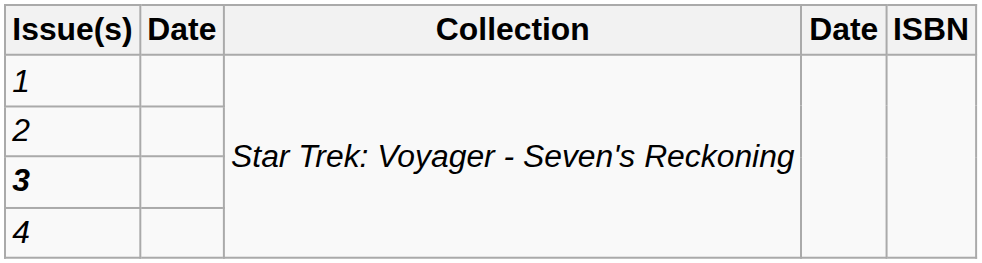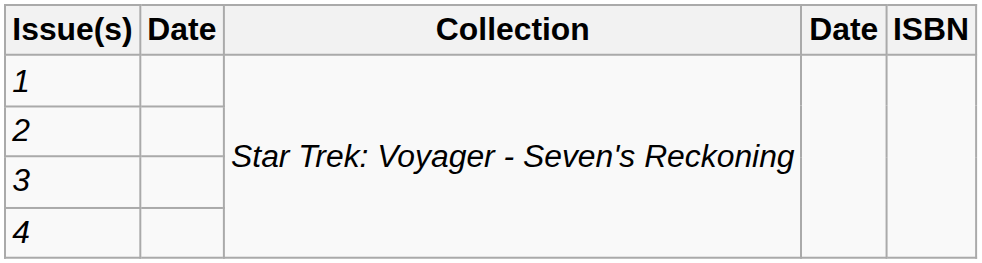(21, 181) bold -> (21, 181) normal
